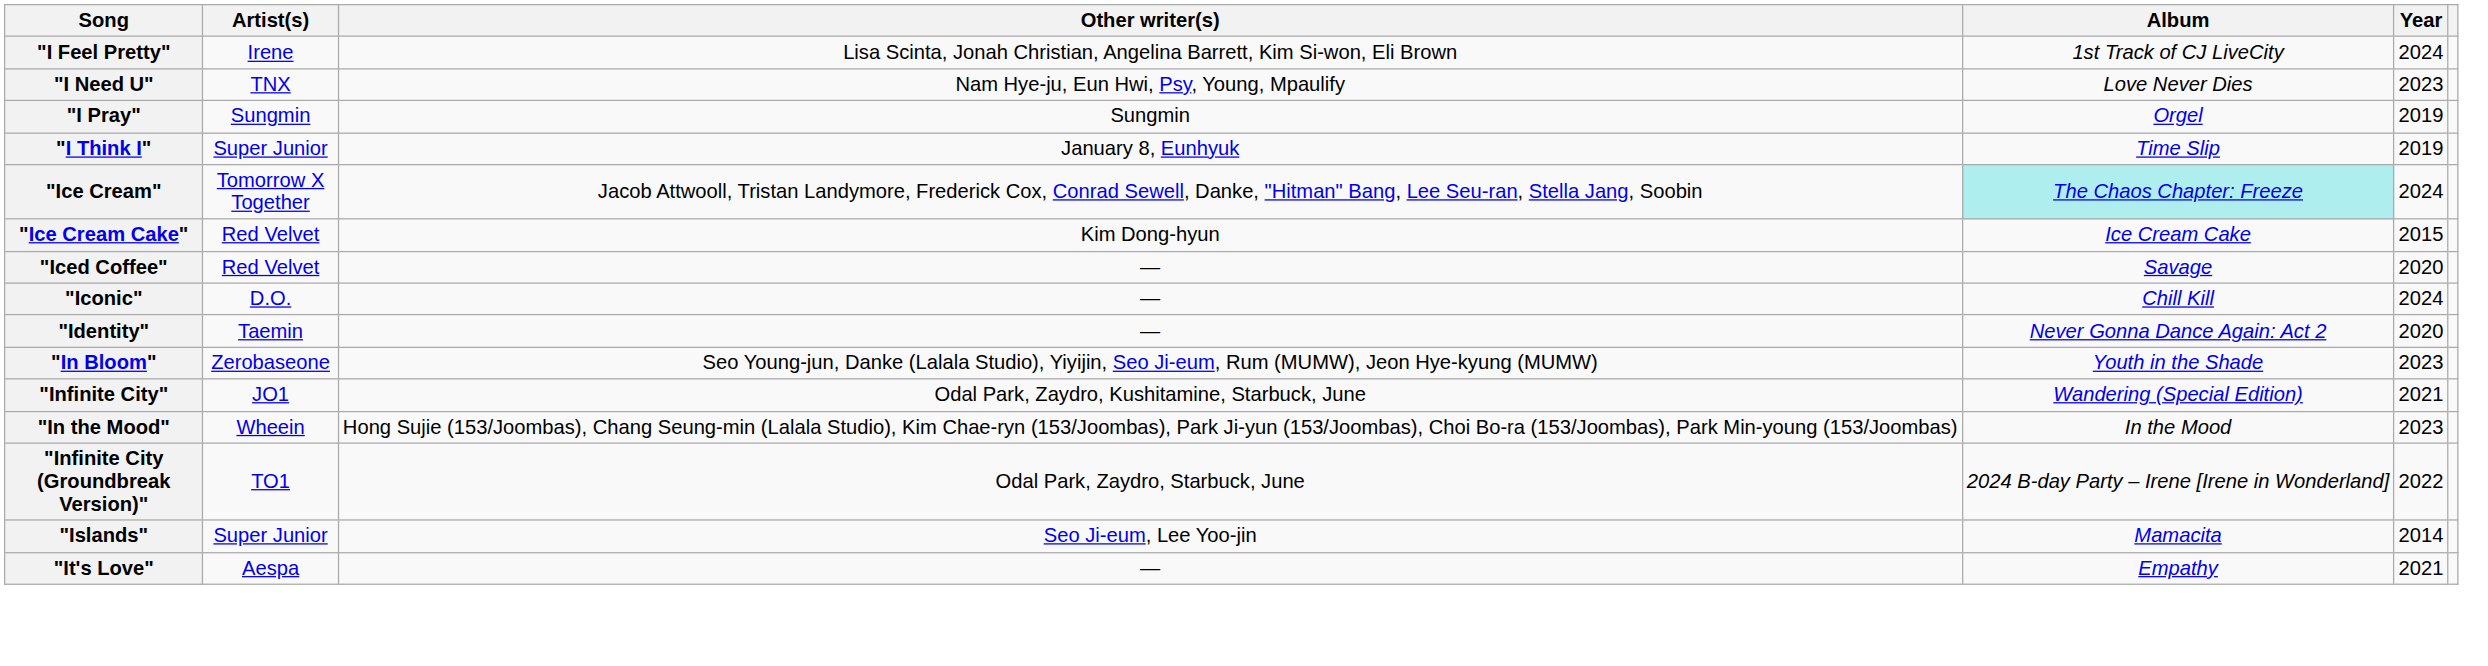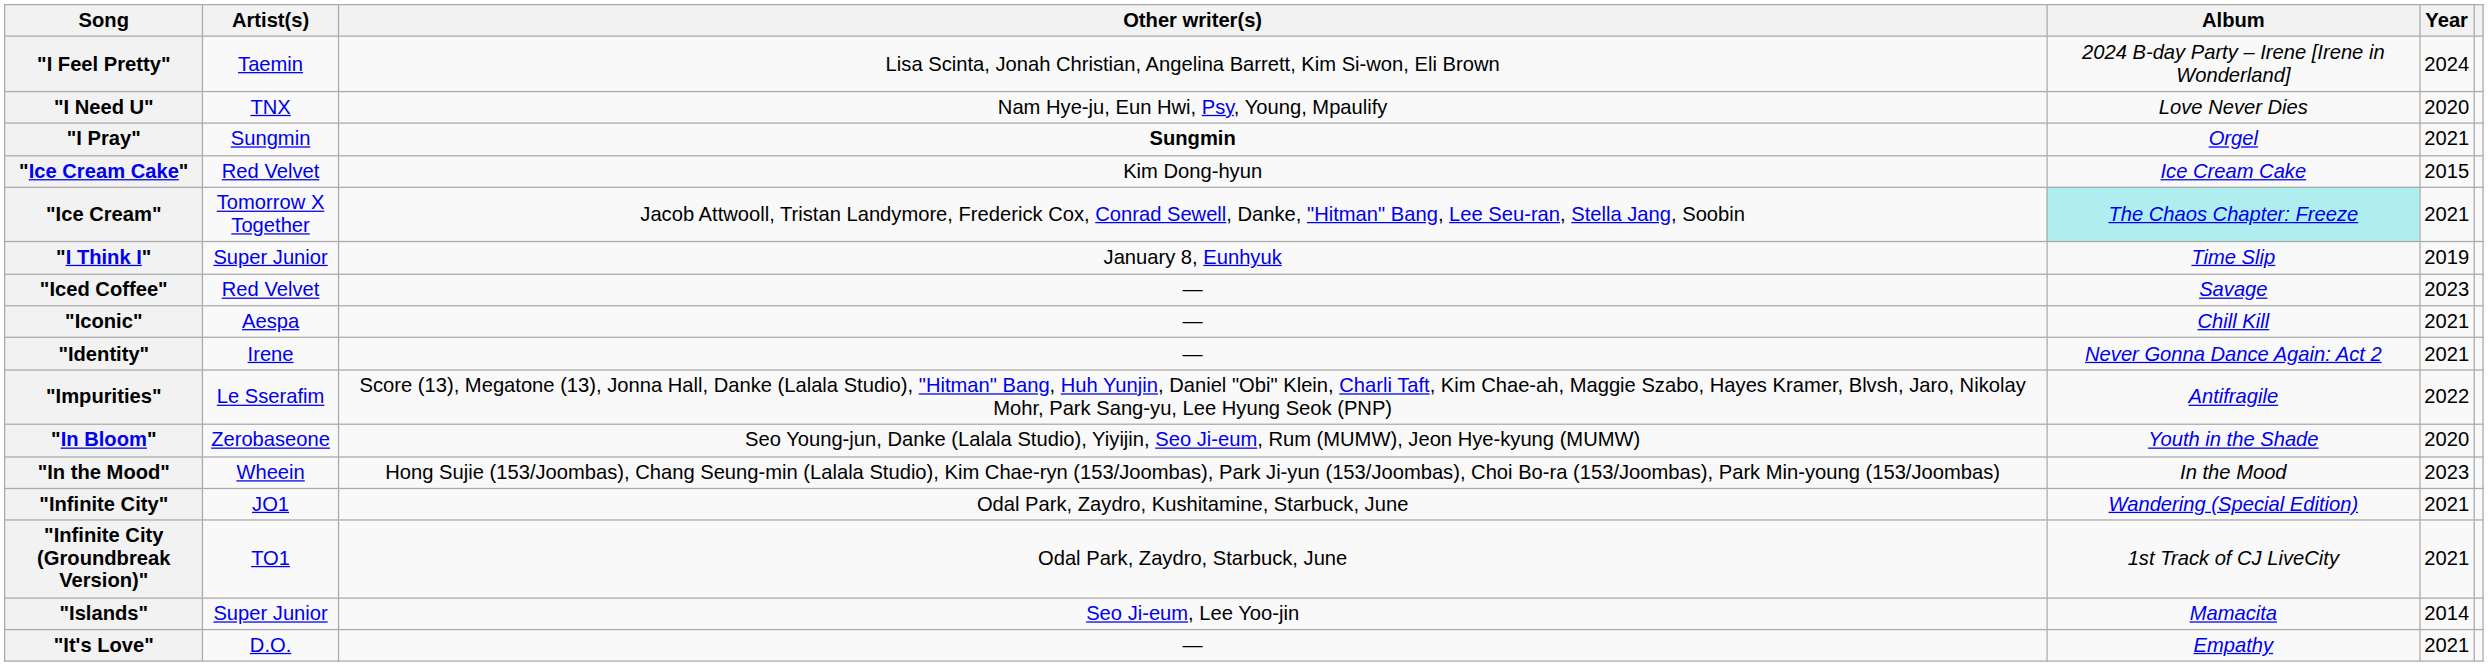(271, 52) Irene -> (271, 63) Taemin
(2178, 52) 1st Track of CJ LiveCity -> (2233, 63) 2024 B-day Party – Irene [Irene in Wonderland]
(2421, 84) 2023 -> (2447, 107) 2020
(1150, 116) normal -> (1193, 139) bold
(2421, 116) 2019 -> (2447, 139) 2021
rows swapped: (104, 148) <-> (104, 235)
(2421, 191) 2024 -> (2447, 214) 2021
(2421, 266) 2020 -> (2447, 289) 2023
(271, 298) D.O. -> (271, 321) Aespa
(2421, 298) 2024 -> (2447, 321) 2021
(271, 330) Taemin -> (271, 353) Irene
(2421, 330) 2020 -> (2447, 353) 2021
+ row: (104, 396)
(2421, 362) 2023 -> (2447, 440) 2020
rows swapped: (104, 426) <-> (104, 394)
(2178, 481) 2024 B-day Party – Irene [Irene in Wonderland] -> (2233, 558) 1st Track of CJ LiveCity
(2421, 481) 2022 -> (2447, 558) 2021
(271, 568) Aespa -> (271, 645) D.O.
